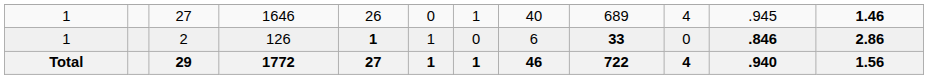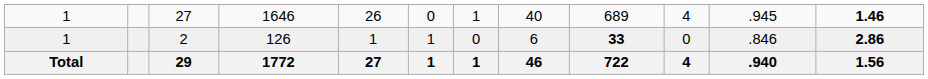(373, 39) bold -> (373, 39) normal
(763, 39) bold -> (763, 39) normal
